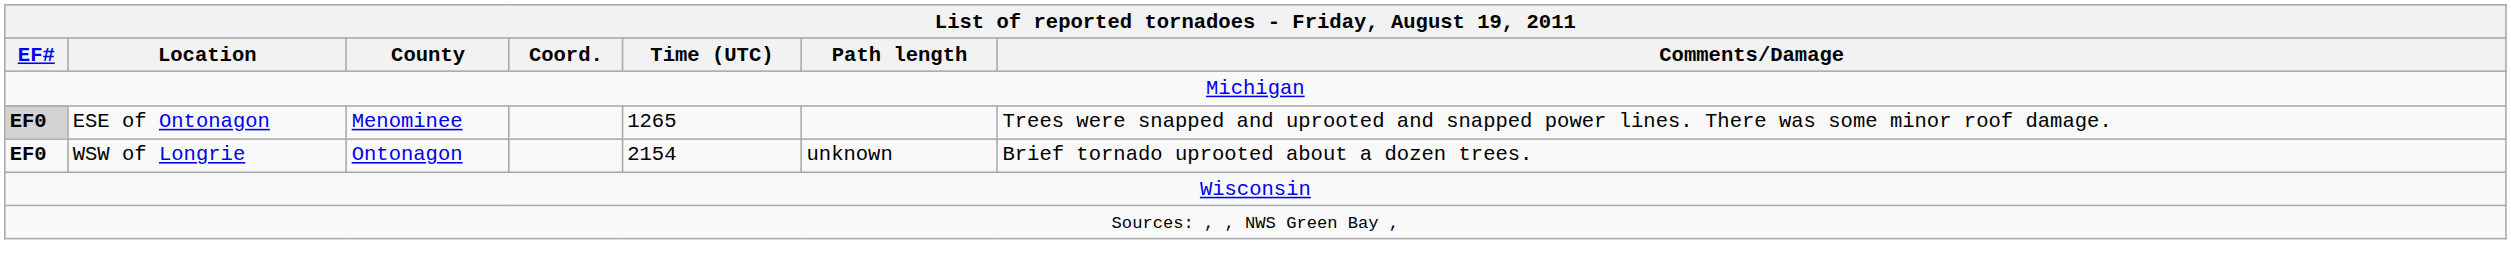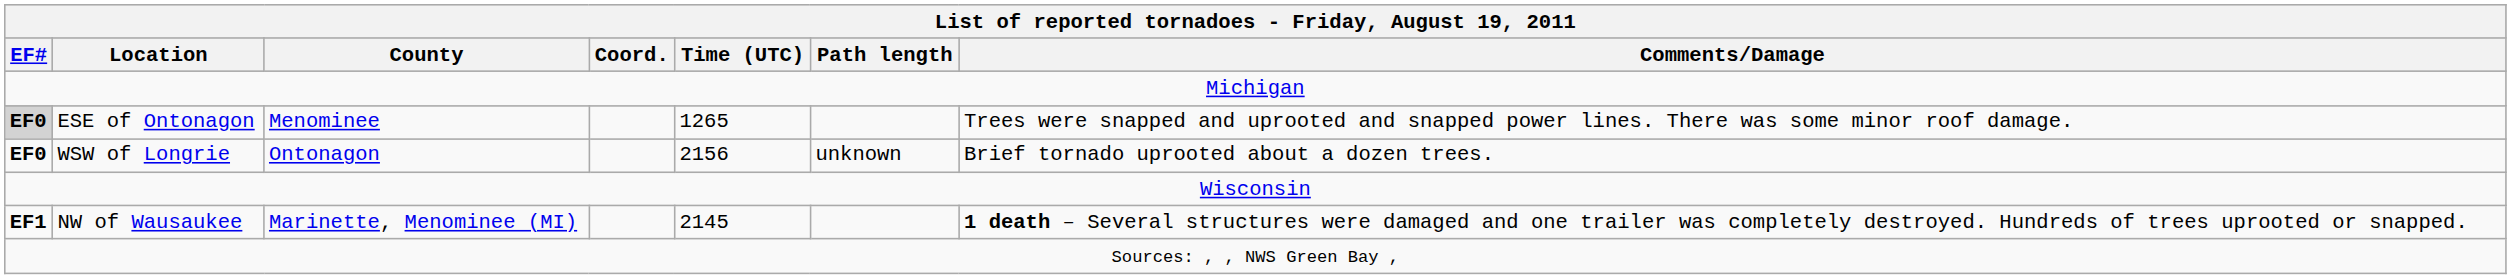(652, 155) 2154 -> (704, 155) 2156
+ row: (150, 222)
